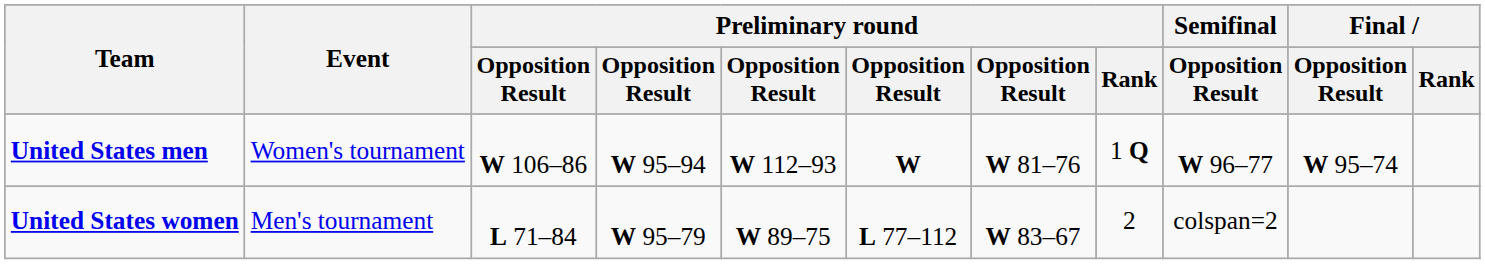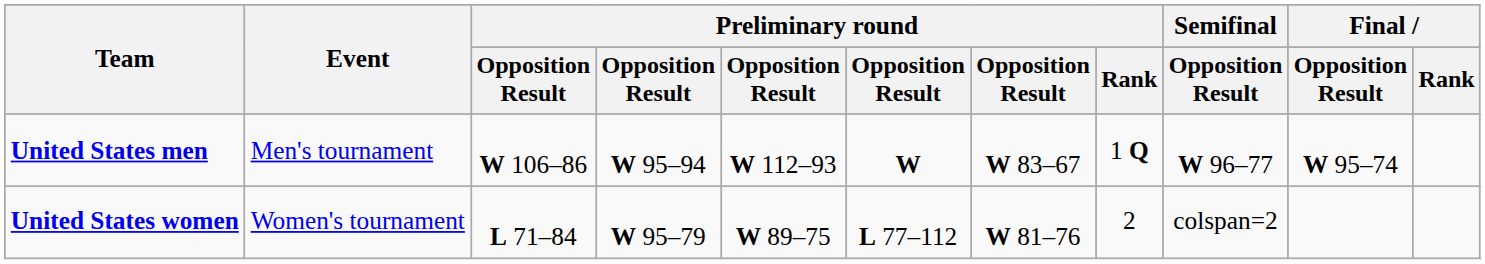(358, 150) Women's tournament -> (342, 150) Men's tournament
(1033, 165) W 81–76 -> (1033, 165) W 83–67
(342, 221) Men's tournament -> (358, 221) Women's tournament
(1033, 236) W 83–67 -> (1033, 236) W 81–76
